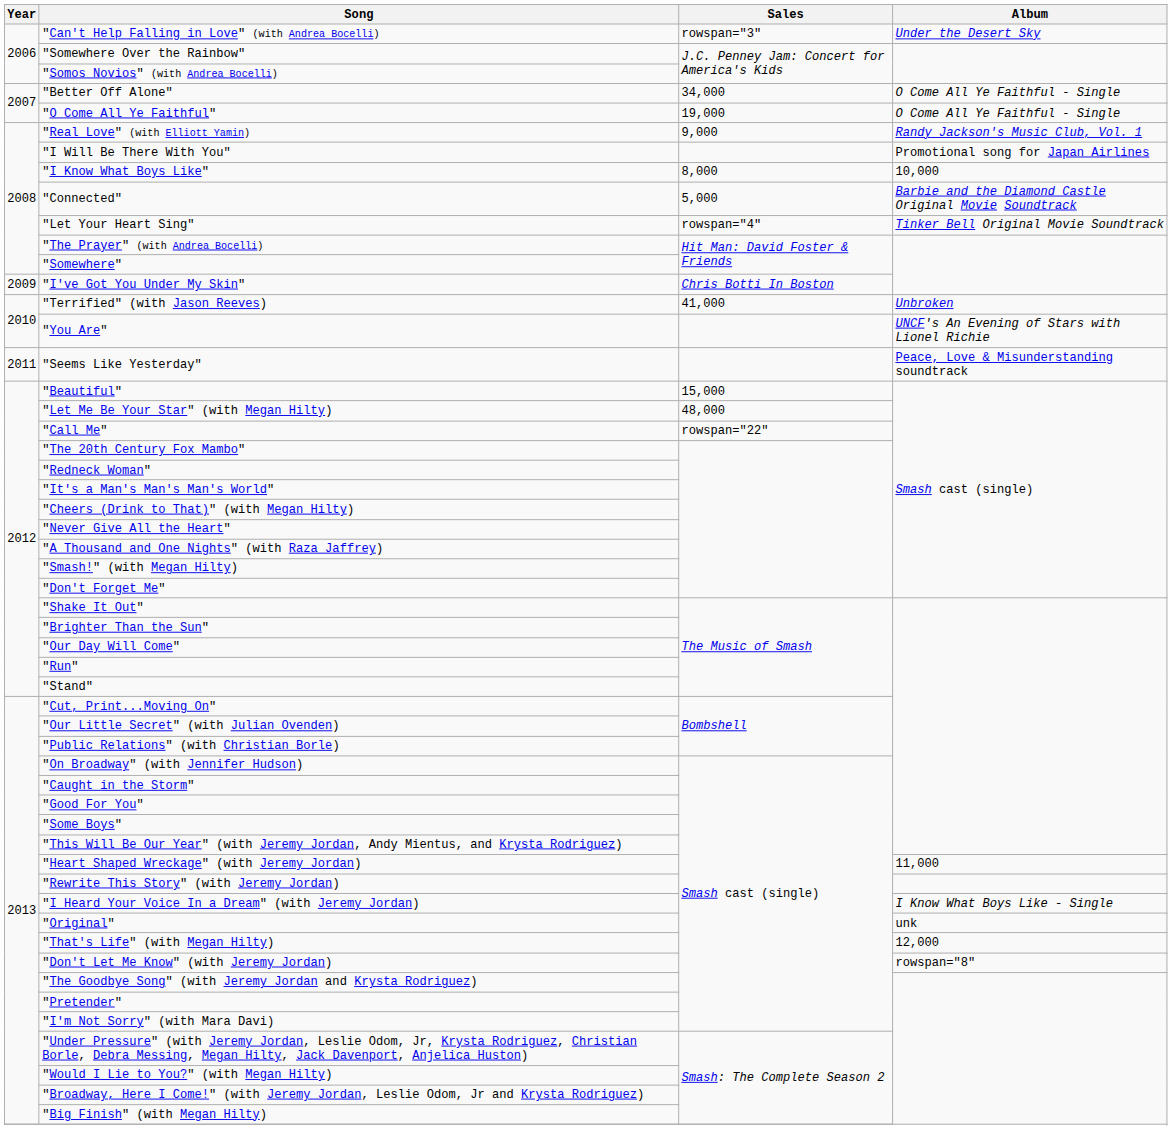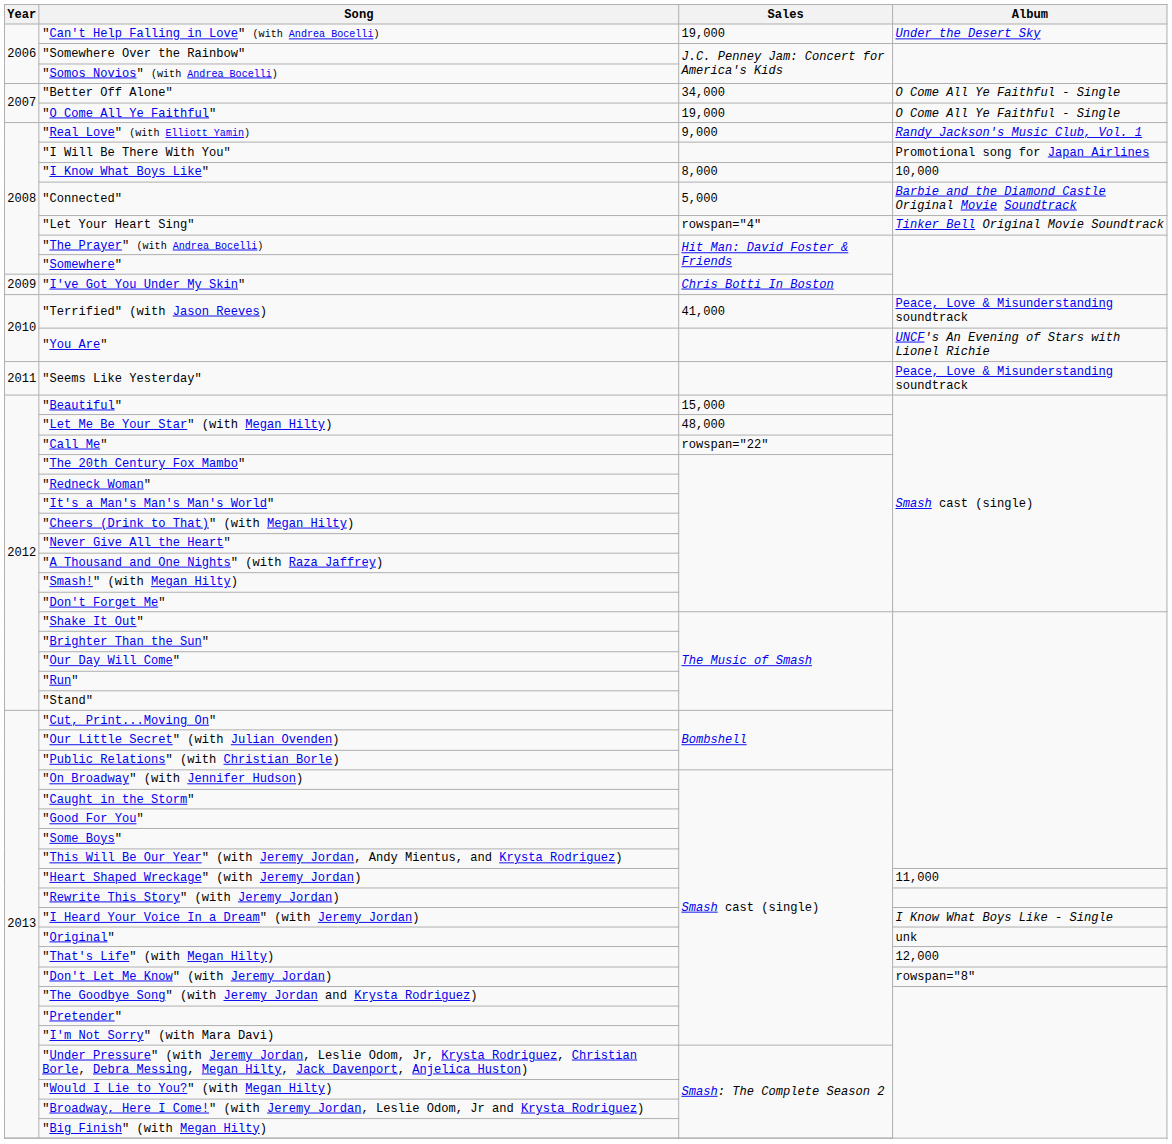(721, 34) rowspan="3" -> (703, 34) 19,000
(924, 304) Unbroken -> (1004, 311) Peace, Love & Misunderstanding soundtrack
